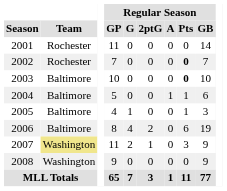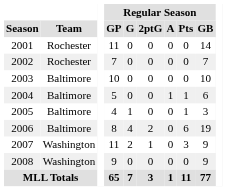(186, 62) bold -> (186, 62) normal
(186, 78) bold -> (186, 78) normal
(69, 144) khaki background -> (69, 144) no background
